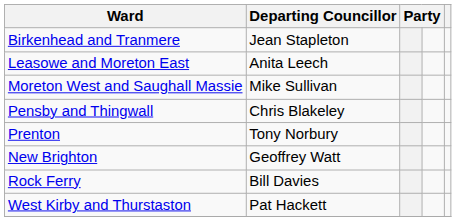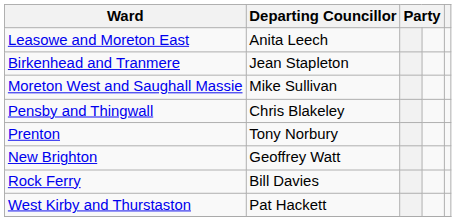rows swapped: (94, 39) <-> (98, 63)
